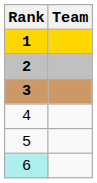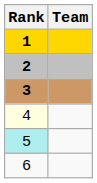(26, 116) no background -> (26, 116) lightyellow background
(26, 141) no background -> (26, 141) paleturquoise background
(26, 166) paleturquoise background -> (26, 166) no background
